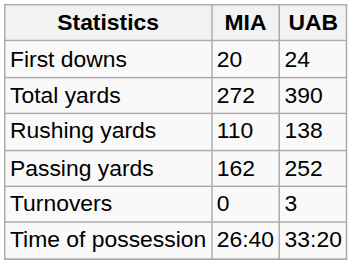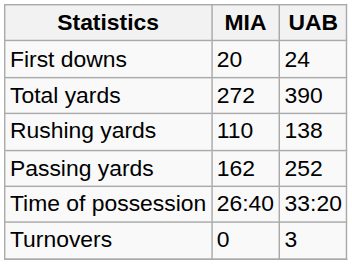rows swapped: (61, 204) <-> (108, 240)
